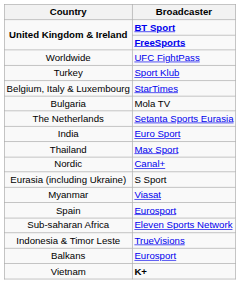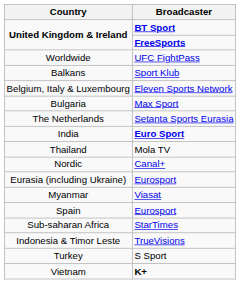(68, 73) Turkey -> (68, 73) Balkans
(156, 89) StarTimes -> (183, 89) Eleven Sports Network
(152, 104) Mola TV -> (156, 104) Max Sport
(157, 134) normal -> (159, 134) bold
(156, 150) Max Sport -> (152, 150) Mola TV
(150, 180) S Sport -> (155, 180) Eurosport
(183, 226) Eleven Sports Network -> (156, 226) StarTimes
(68, 256) Balkans -> (68, 256) Turkey
(155, 256) Eurosport -> (150, 256) S Sport
